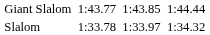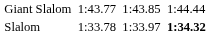(186, 26) normal -> (186, 26) bold
